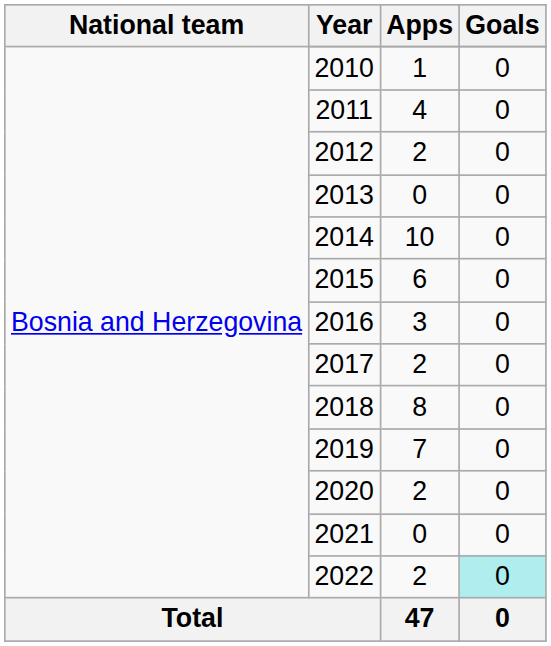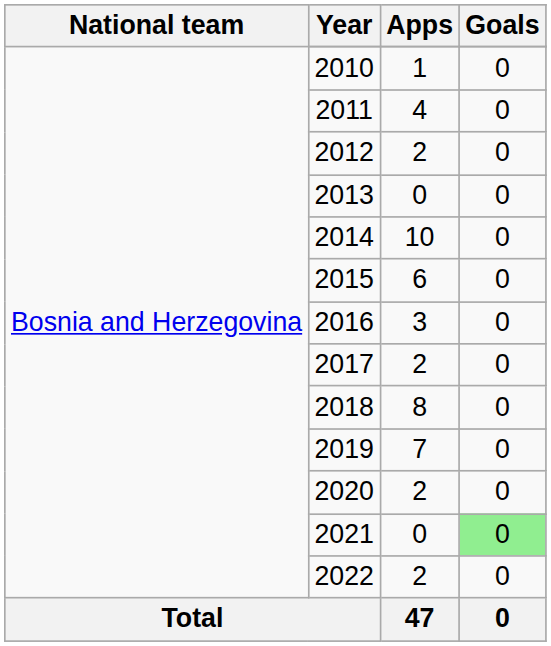(502, 534) no background -> (502, 534) lightgreen background
(502, 576) paleturquoise background -> (502, 576) no background
